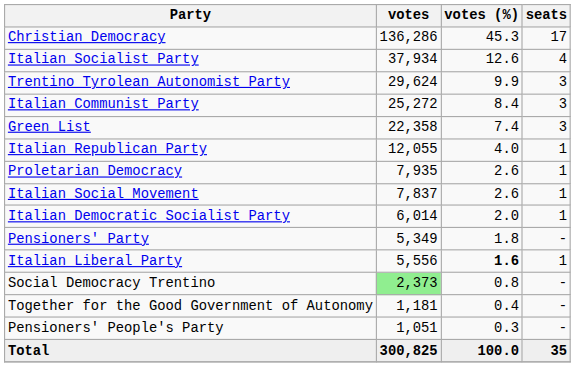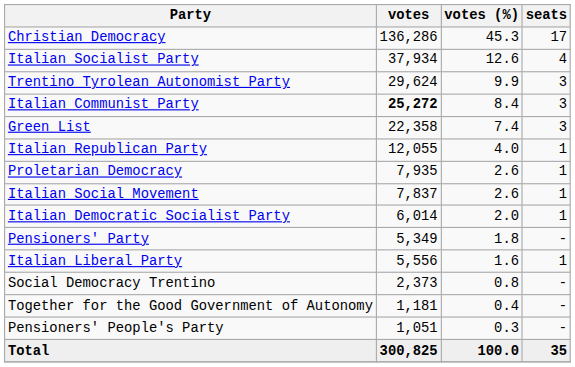(413, 105) normal -> (413, 105) bold
(507, 262) bold -> (507, 262) normal
(417, 284) lightgreen background -> (417, 284) no background
